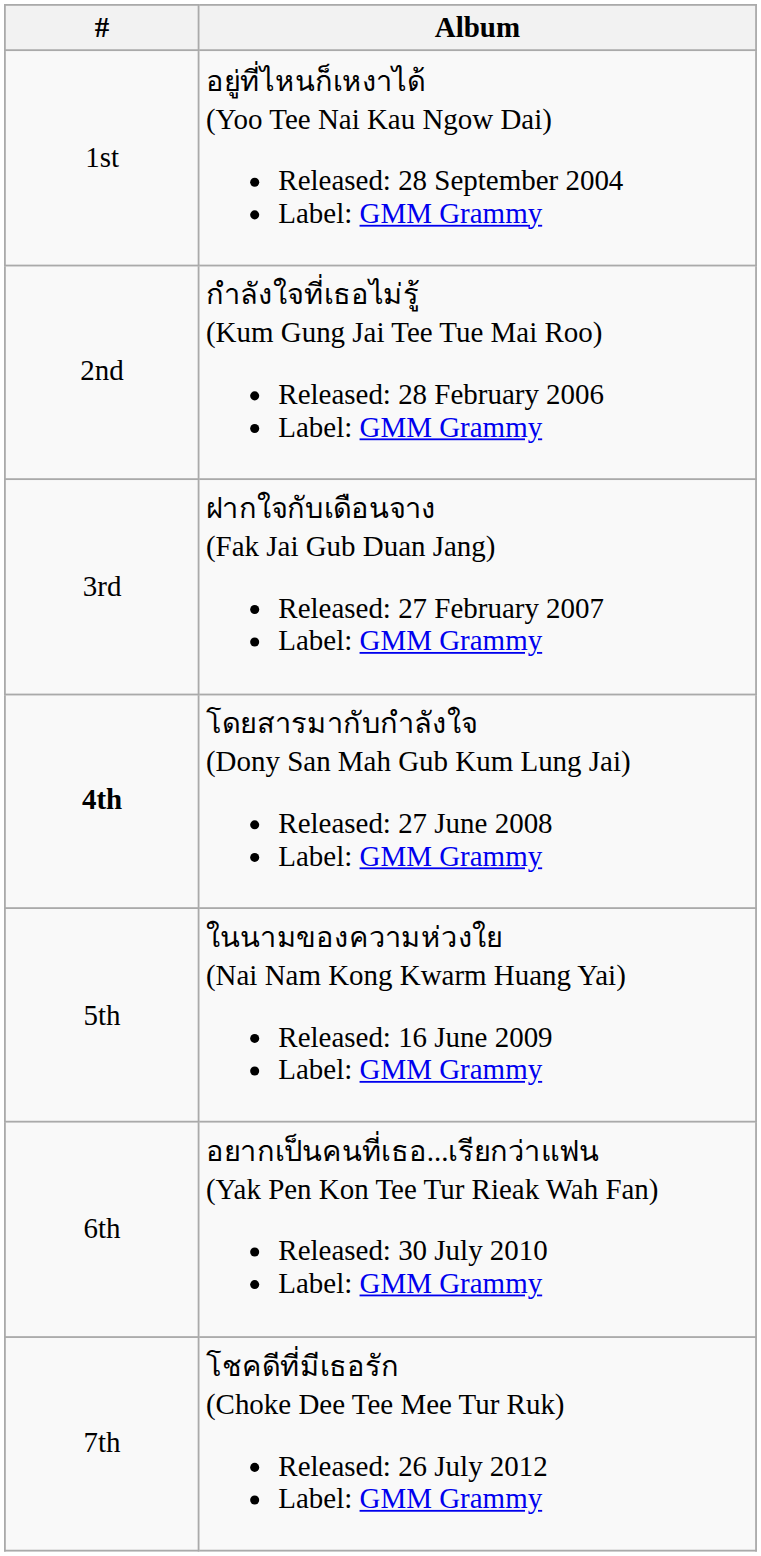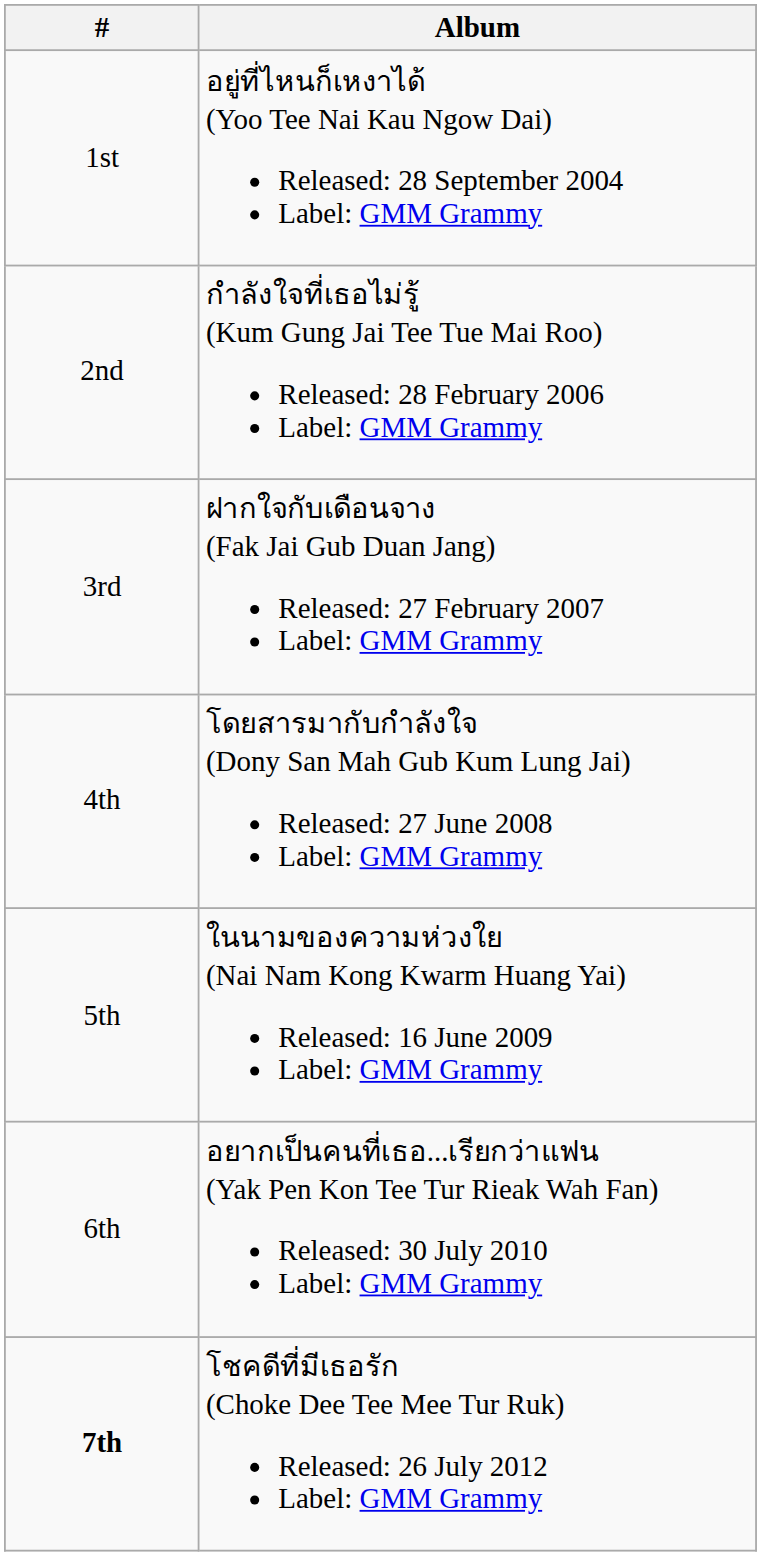(102, 800) bold -> (102, 800) normal
(102, 1443) normal -> (102, 1443) bold
